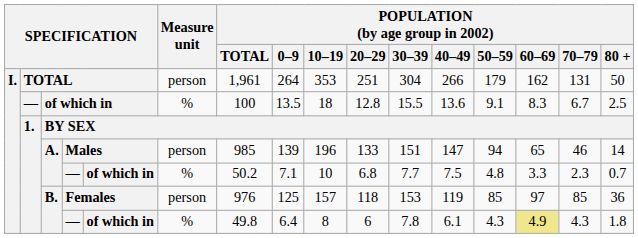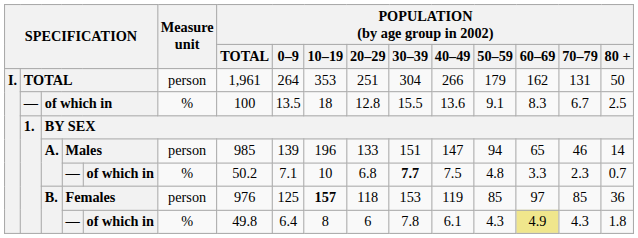(410, 174) normal -> (410, 174) bold
(325, 197) normal -> (325, 197) bold
